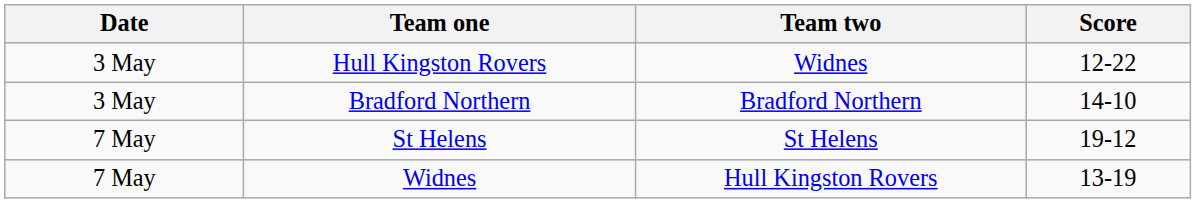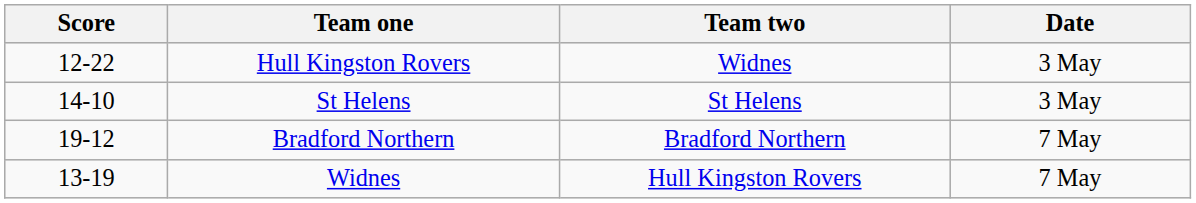columns swapped: (124, 23) <-> (1108, 23)
(440, 100) Bradford Northern -> (364, 100) St Helens
(831, 100) Bradford Northern -> (755, 100) St Helens
(440, 139) St Helens -> (364, 139) Bradford Northern
(831, 139) St Helens -> (755, 139) Bradford Northern
